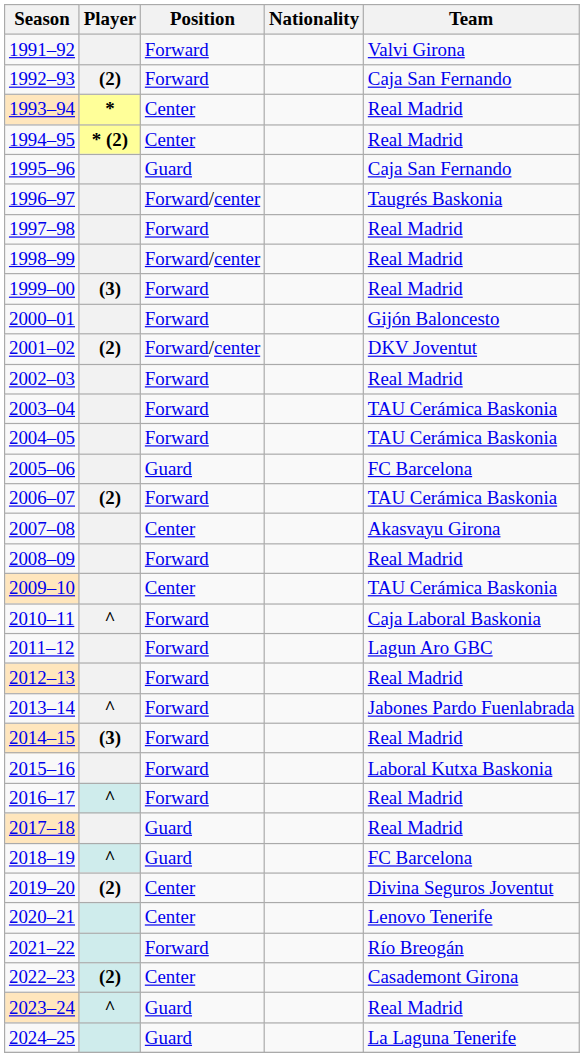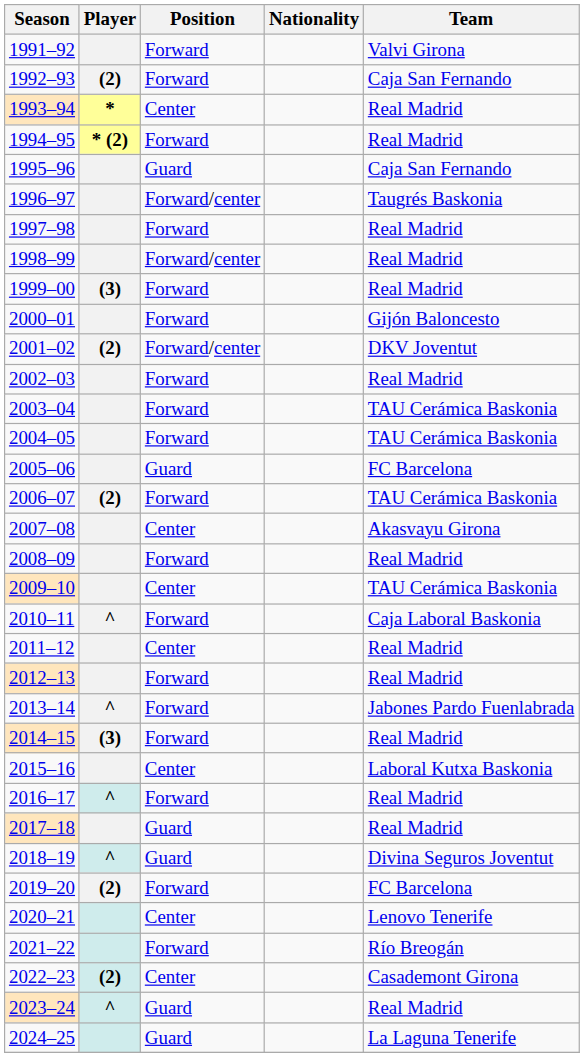(170, 139) Center -> (177, 139) Forward
(177, 648) Forward -> (170, 648) Center
(430, 648) Lagun Aro GBC -> (415, 648) Real Madrid
(177, 768) Forward -> (170, 768) Center
(420, 857) FC Barcelona -> (461, 857) Divina Seguros Joventut
(170, 887) Center -> (177, 887) Forward
(461, 887) Divina Seguros Joventut -> (420, 887) FC Barcelona
